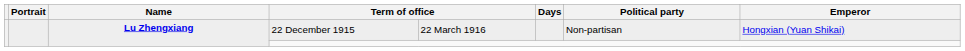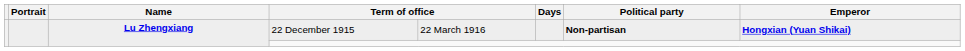(594, 30) normal -> (596, 30) bold
(793, 30) normal -> (796, 30) bold
